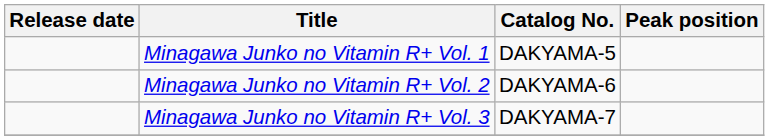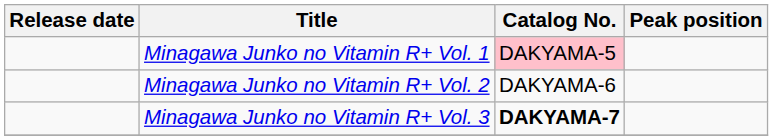(557, 53) no background -> (557, 53) pink background
(557, 118) normal -> (560, 118) bold
